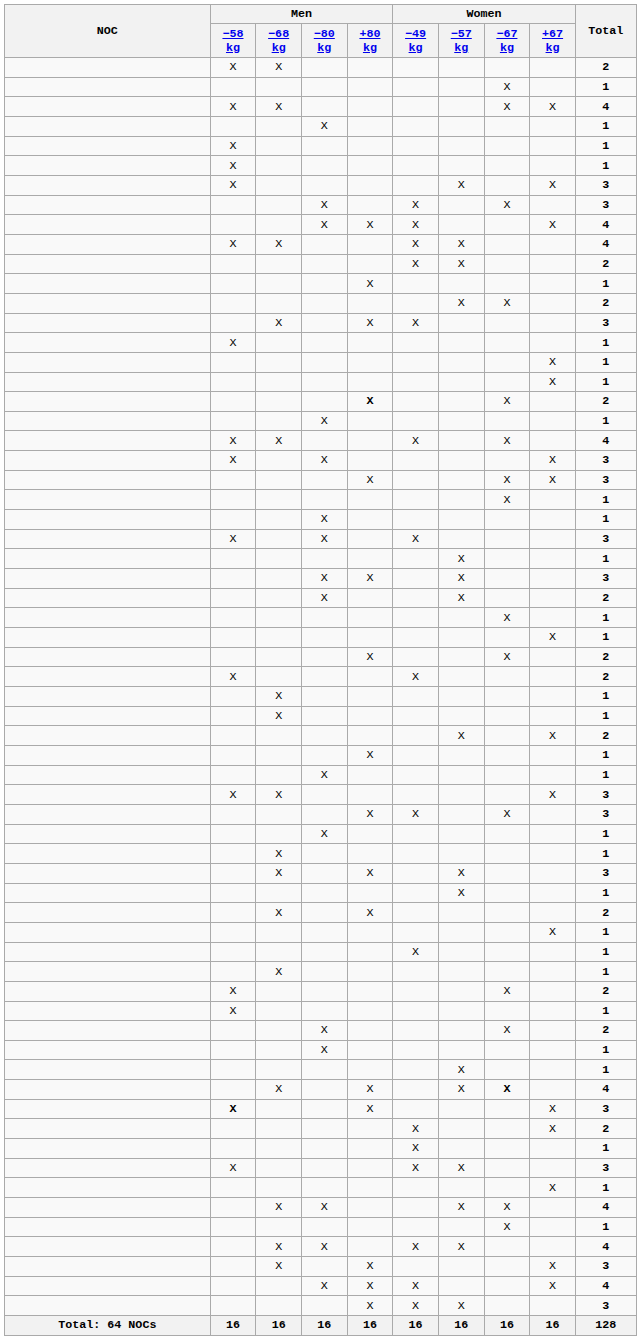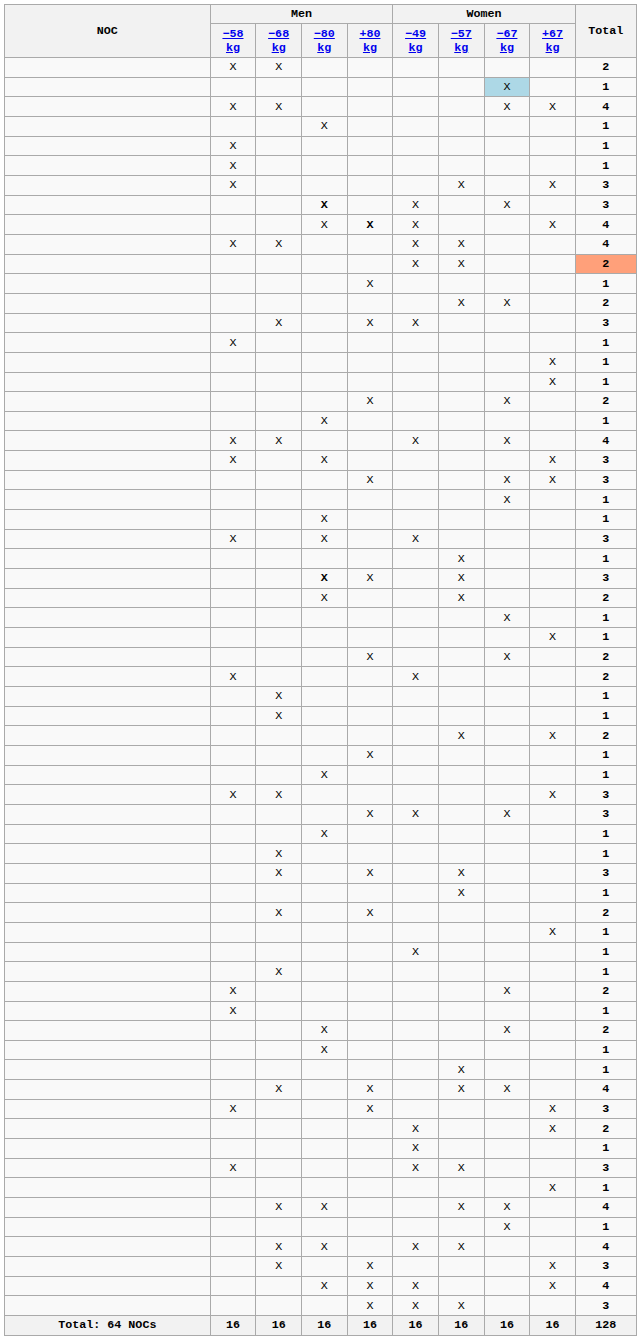(507, 87) no background -> (507, 87) lightblue background
(324, 205) normal -> (324, 205) bold
(370, 225) normal -> (370, 225) bold
(606, 264) no background -> (606, 264) lightsalmon background
(370, 401) bold -> (370, 401) normal
(324, 578) normal -> (324, 578) bold
(507, 1089) bold -> (507, 1089) normal
(233, 1109) bold -> (233, 1109) normal
